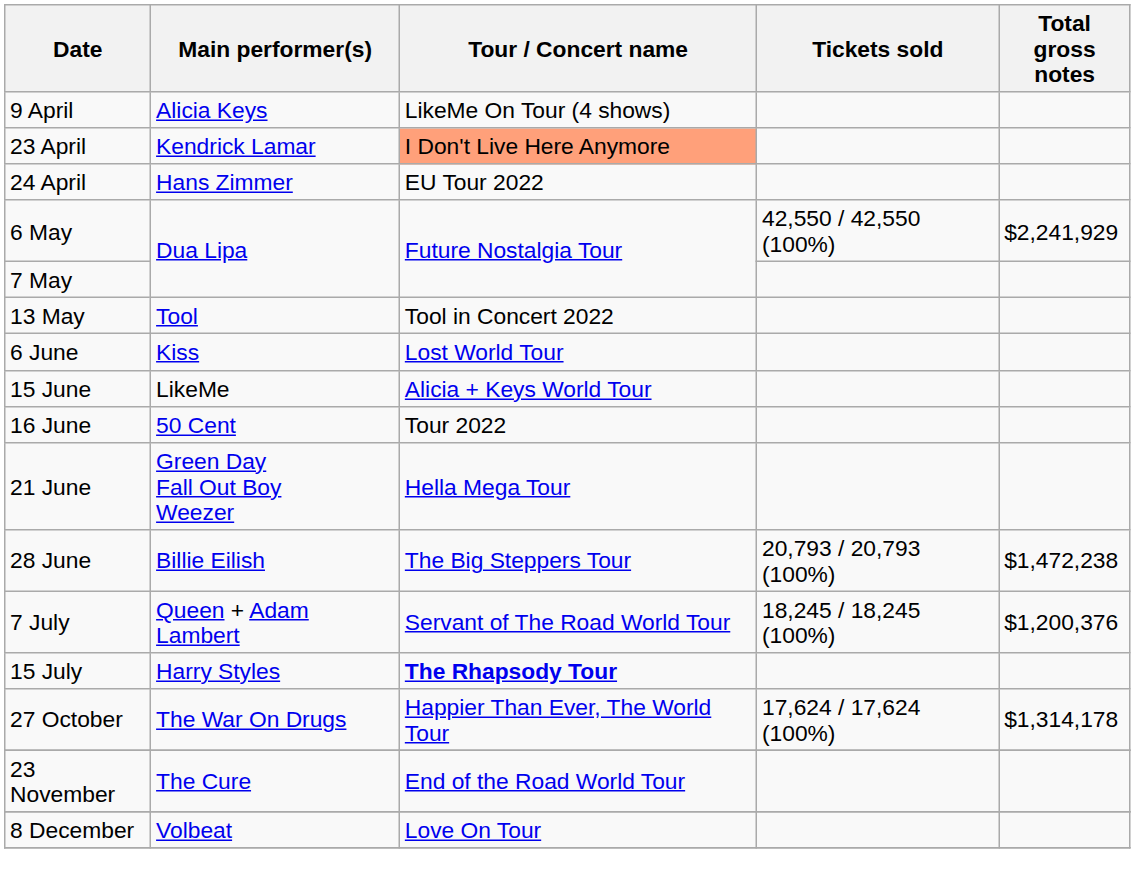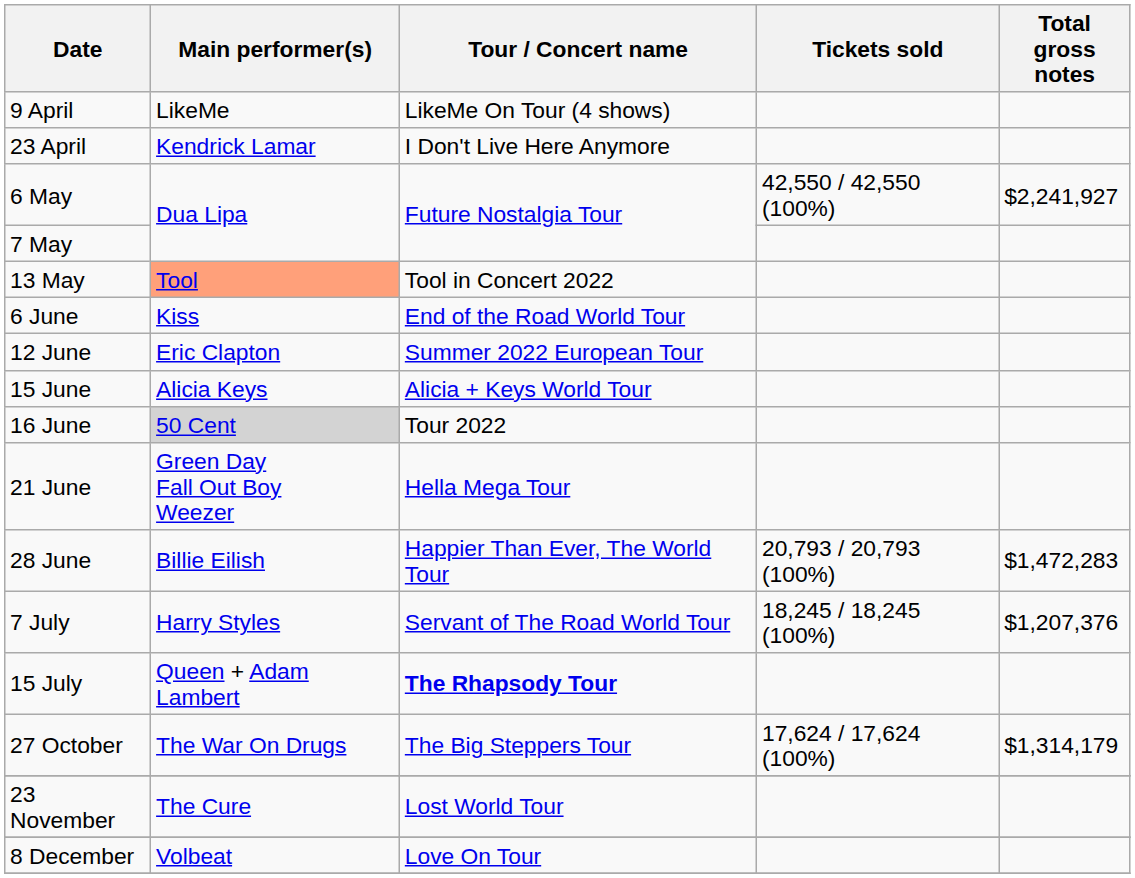(212, 110) Alicia Keys -> (193, 110) LikeMe
(537, 146) lightsalmon background -> (537, 146) no background
- row: (48, 182)
(1061, 231) $2,241,929 -> (1061, 195) $2,241,927
(177, 316) no background -> (177, 280) lightsalmon background
(484, 352) Lost World Tour -> (545, 316) End of the Road World Tour
+ row: (51, 352)
(193, 388) LikeMe -> (212, 388) Alicia Keys
(196, 424) no background -> (196, 424) lightgrey background
(518, 560) The Big Steppers Tour -> (558, 560) Happier Than Ever, The World Tour
(1061, 560) $1,472,238 -> (1061, 560) $1,472,283
(232, 622) Queen + Adam Lambert -> (218, 622) Harry Styles
(1061, 622) $1,200,376 -> (1061, 622) $1,207,376
(218, 671) Harry Styles -> (232, 683) Queen + Adam Lambert
(558, 720) Happier Than Ever, The World Tour -> (518, 745) The Big Steppers Tour
(1061, 720) $1,314,178 -> (1061, 745) $1,314,179
(545, 781) End of the Road World Tour -> (484, 807) Lost World Tour
